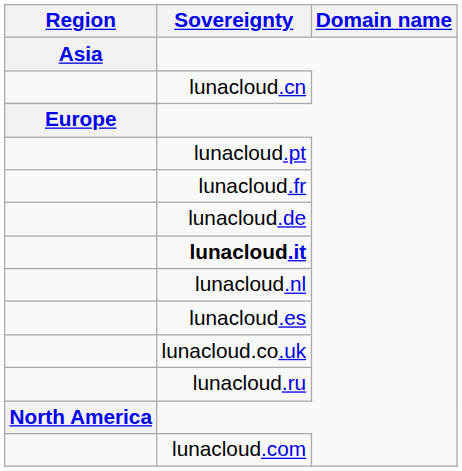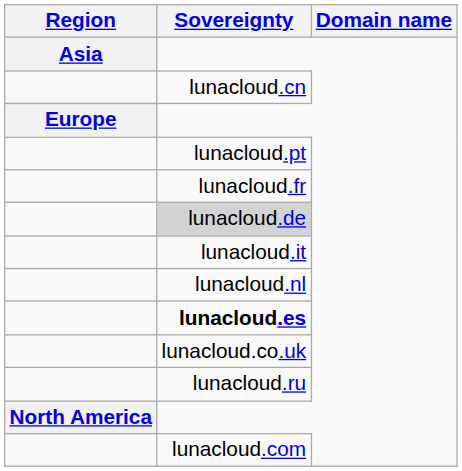(247, 218) no background -> (247, 218) lightgrey background
(248, 251) bold -> (254, 251) normal
(248, 317) normal -> (243, 317) bold
